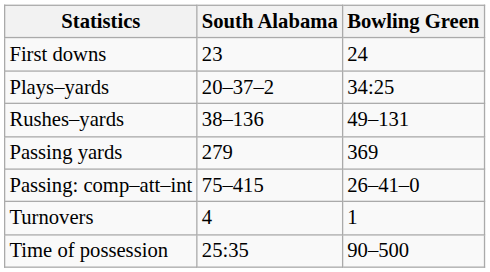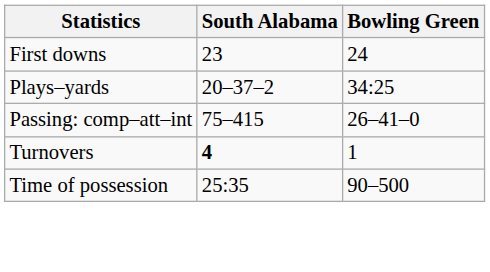- row: (67, 119)
- row: (66, 152)
(207, 217) normal -> (207, 152) bold
